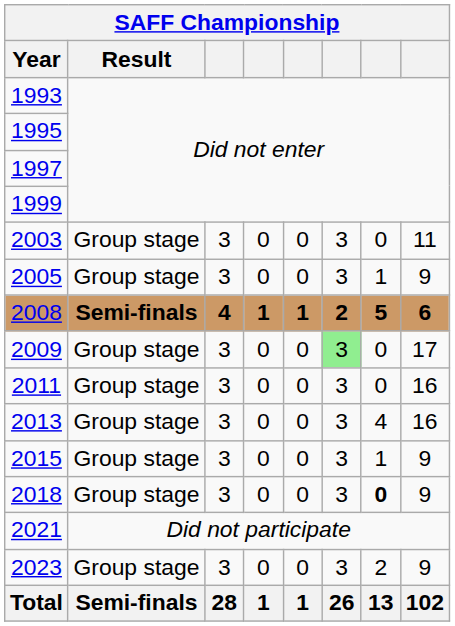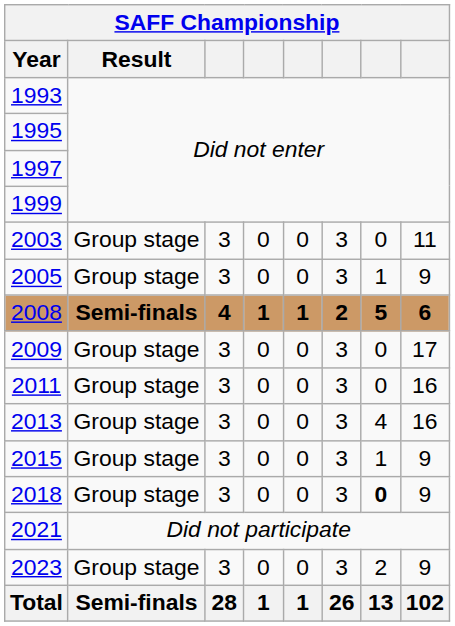(342, 349) lightgreen background -> (342, 349) no background
